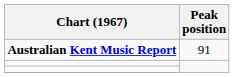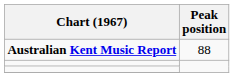(204, 49) 91 -> (204, 49) 88
